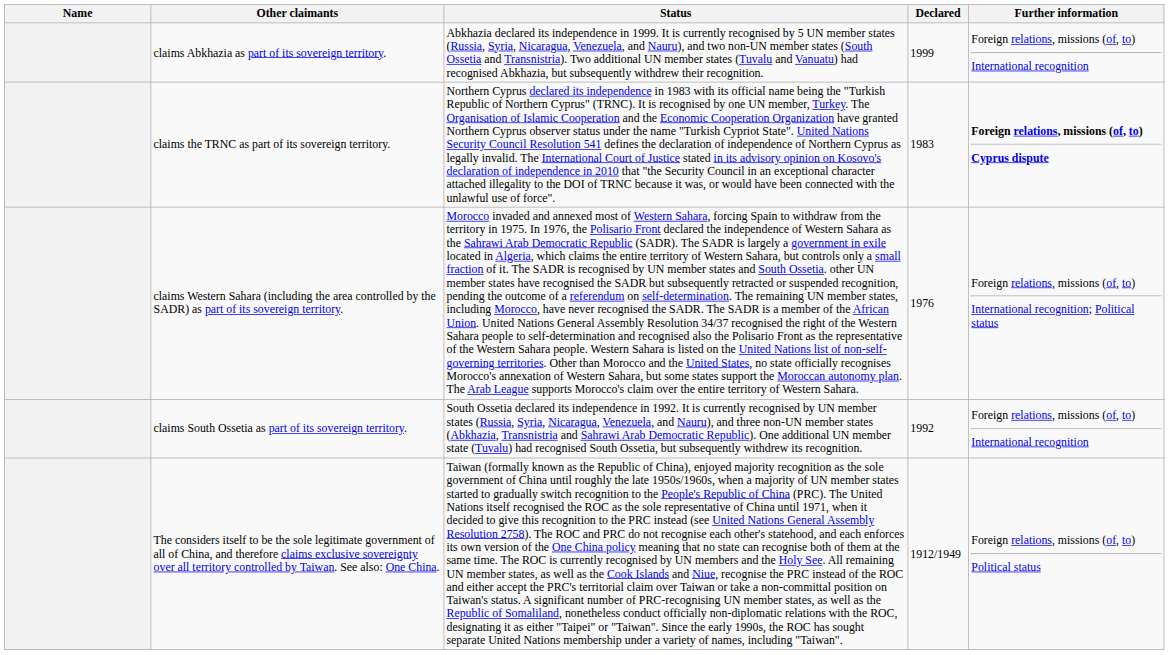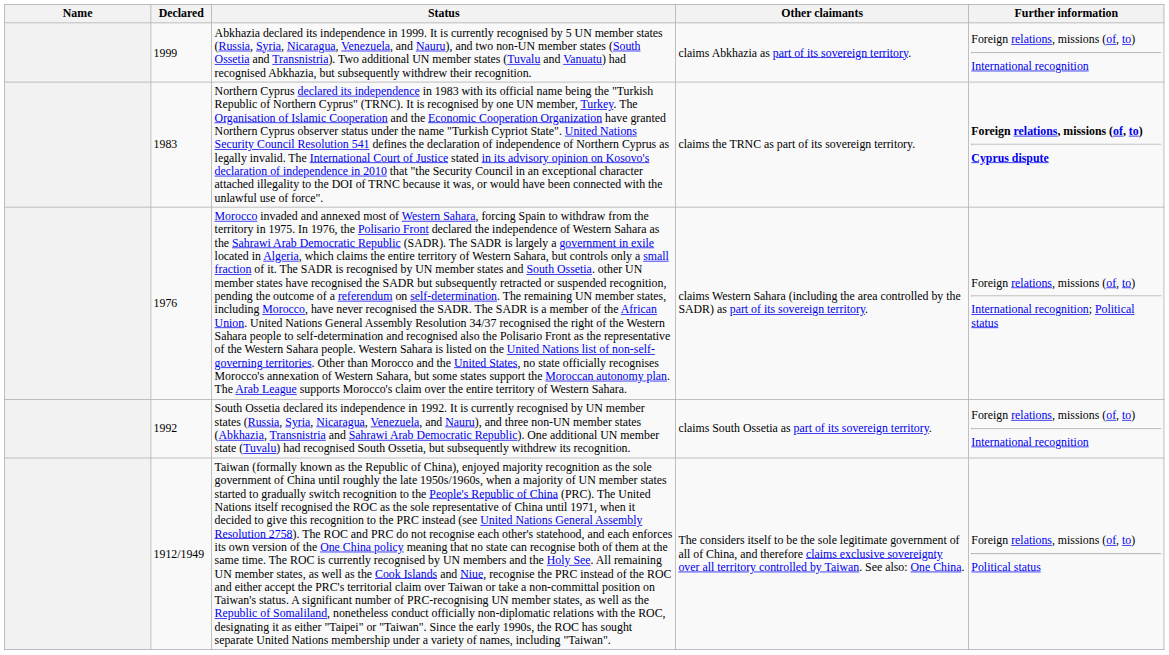columns swapped: (938, 13) <-> (297, 13)
